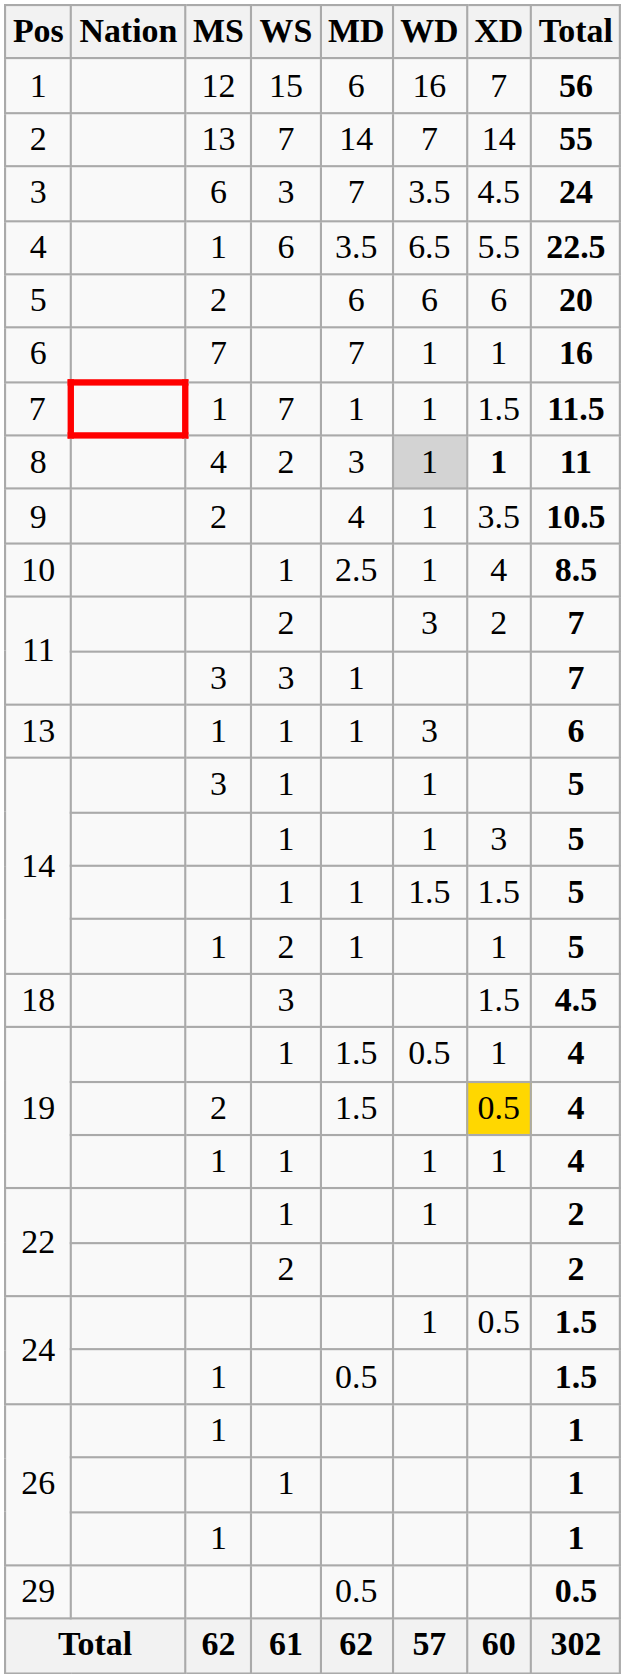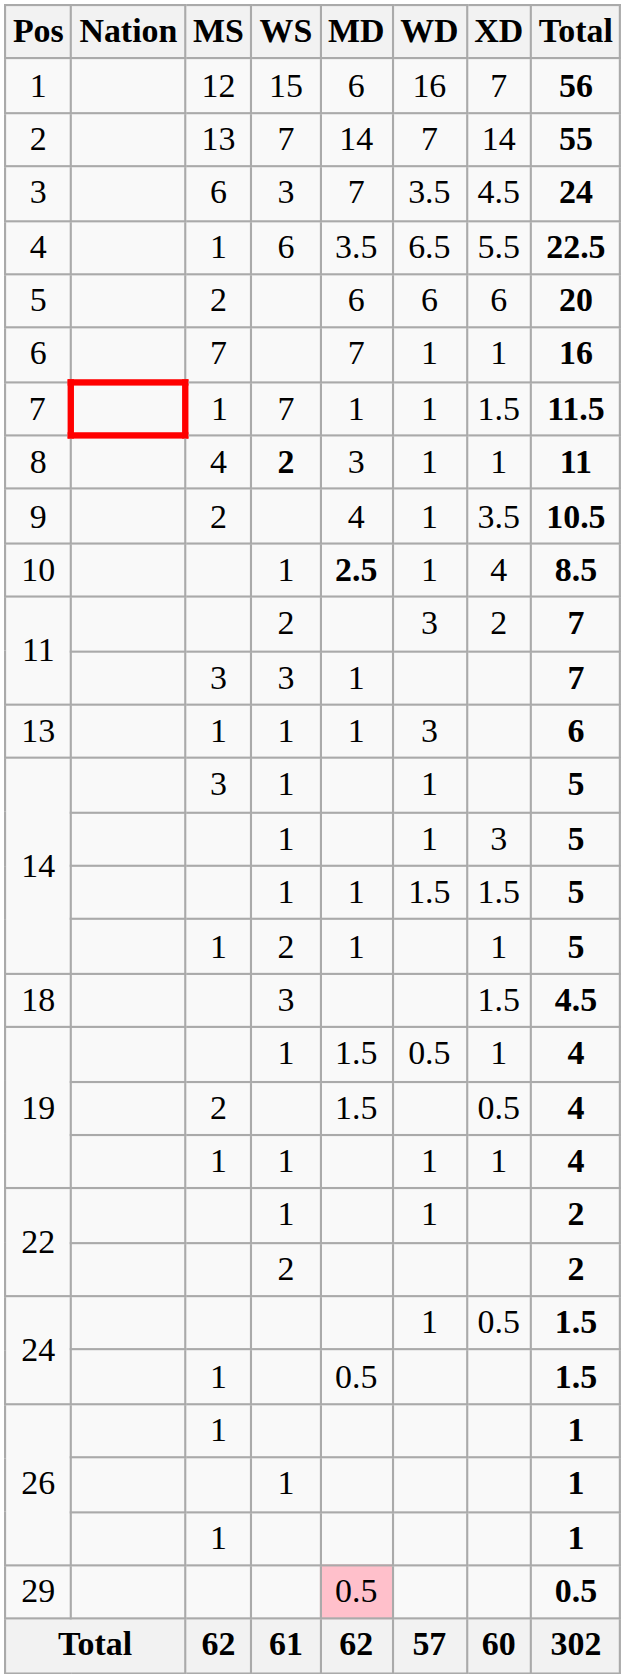(286, 461) normal -> (286, 461) bold
(429, 461) lightgrey background -> (429, 461) no background
(499, 461) bold -> (499, 461) normal
(356, 569) normal -> (356, 569) bold
(499, 1107) gold background -> (499, 1107) no background
(356, 1591) no background -> (356, 1591) pink background
